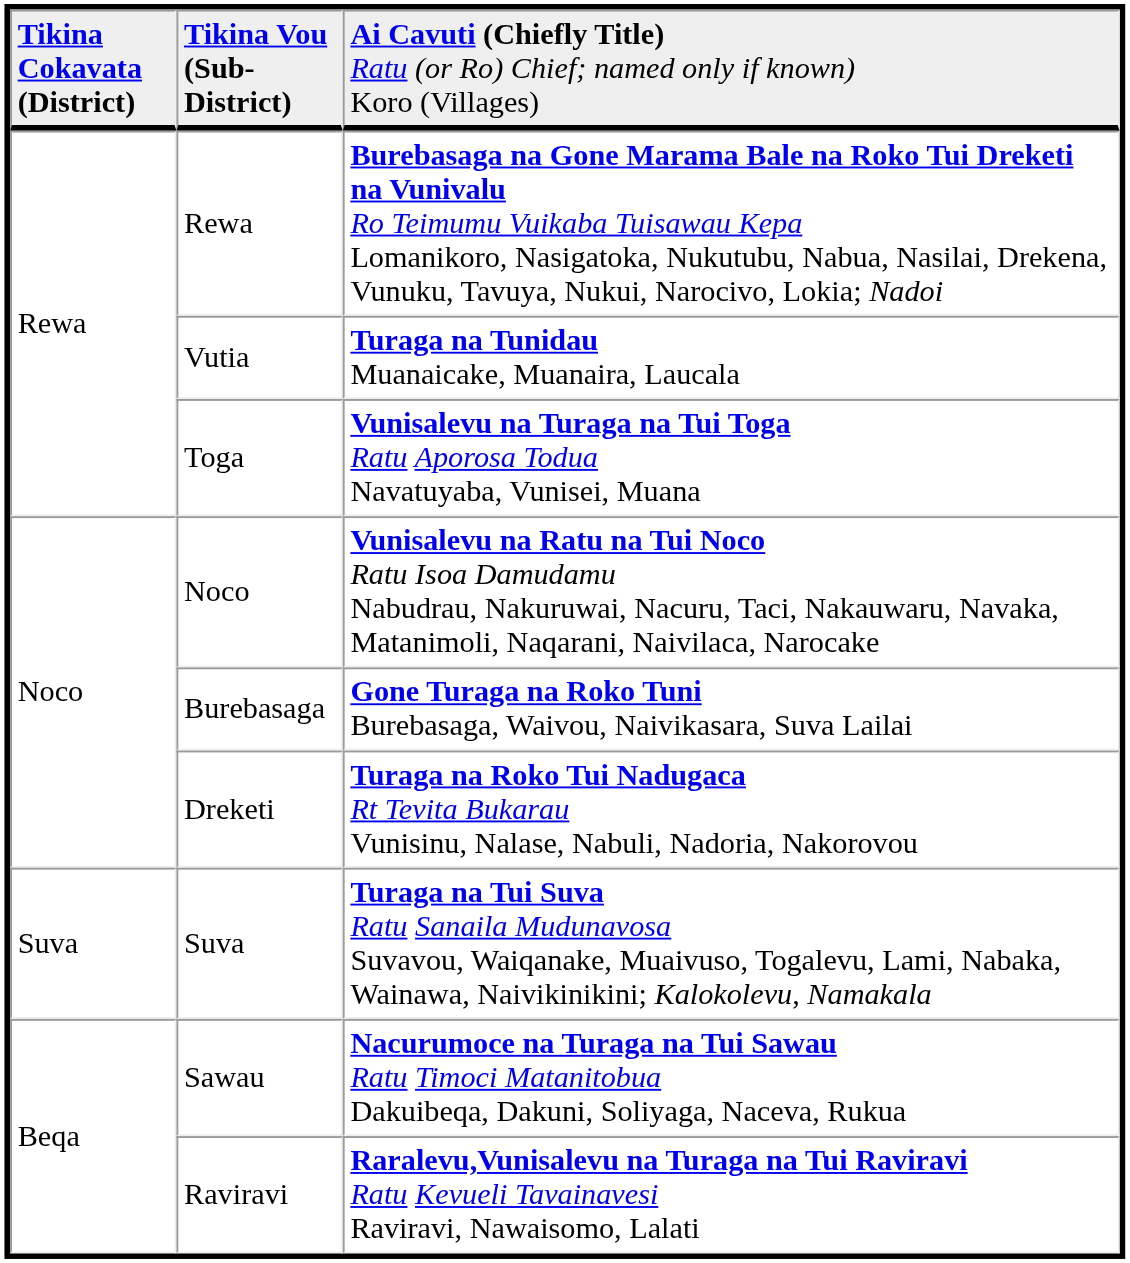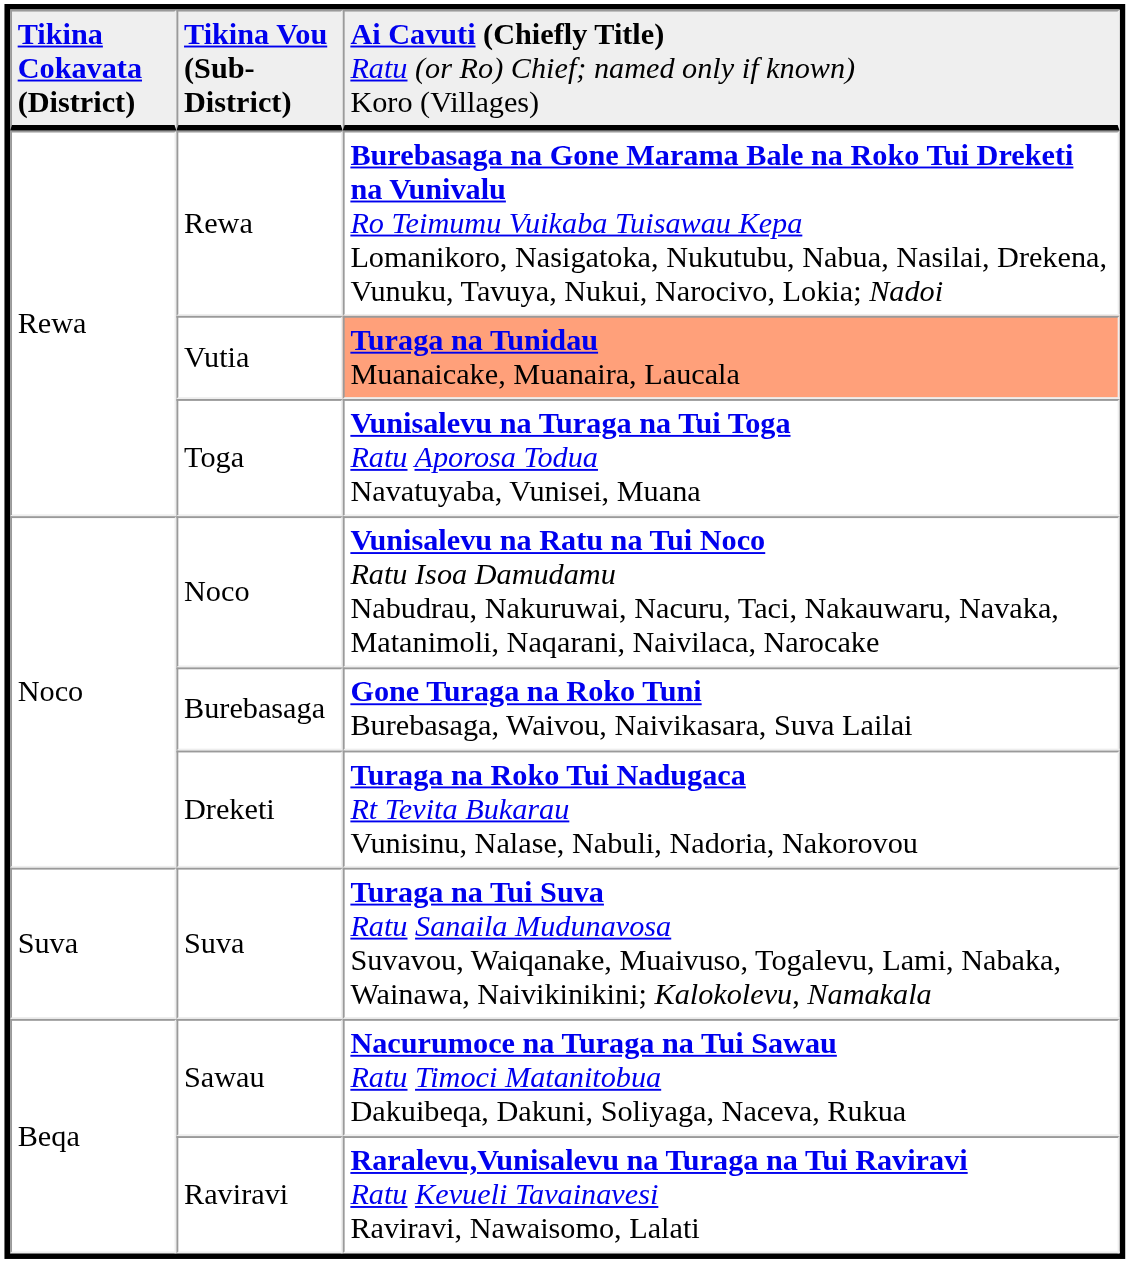(545, 356) no background -> (545, 356) lightsalmon background
